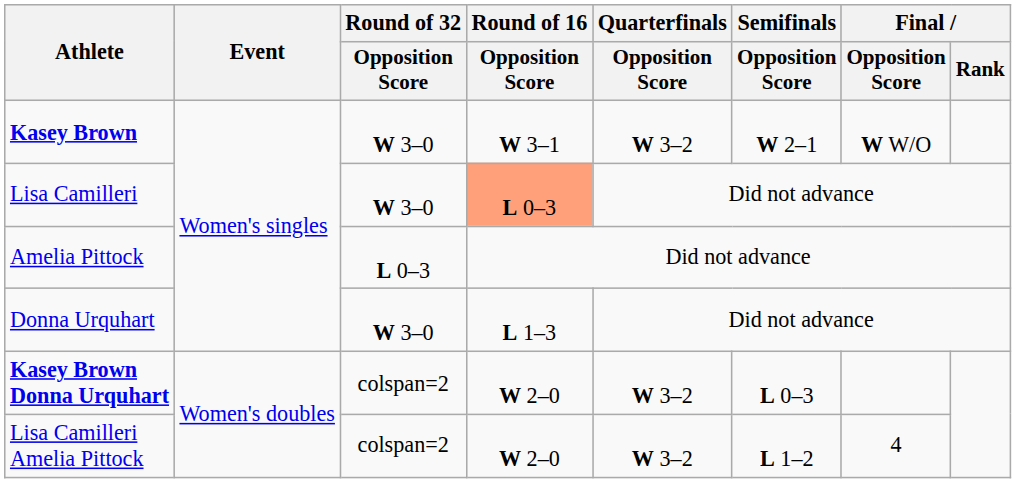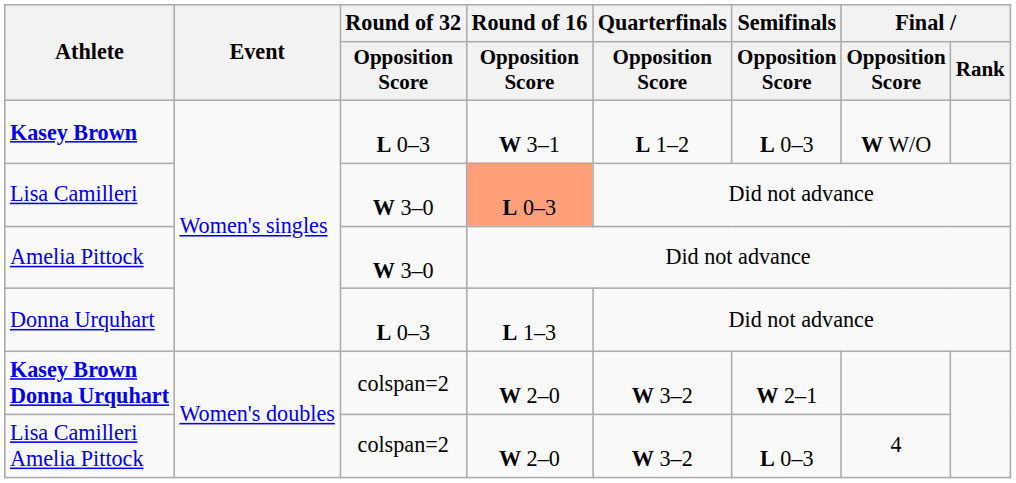(403, 145) W 3–0 -> (403, 145) L 0–3
(662, 145) W 3–2 -> (662, 145) L 1–2
(787, 145) W 2–1 -> (787, 145) L 0–3
(403, 270) L 0–3 -> (403, 270) W 3–0
(403, 333) W 3–0 -> (403, 333) L 0–3
(787, 396) L 0–3 -> (787, 396) W 2–1
(787, 458) L 1–2 -> (787, 458) L 0–3
